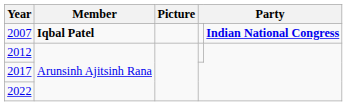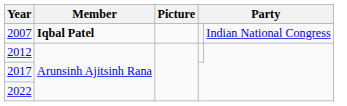(273, 33) bold -> (269, 33) normal
